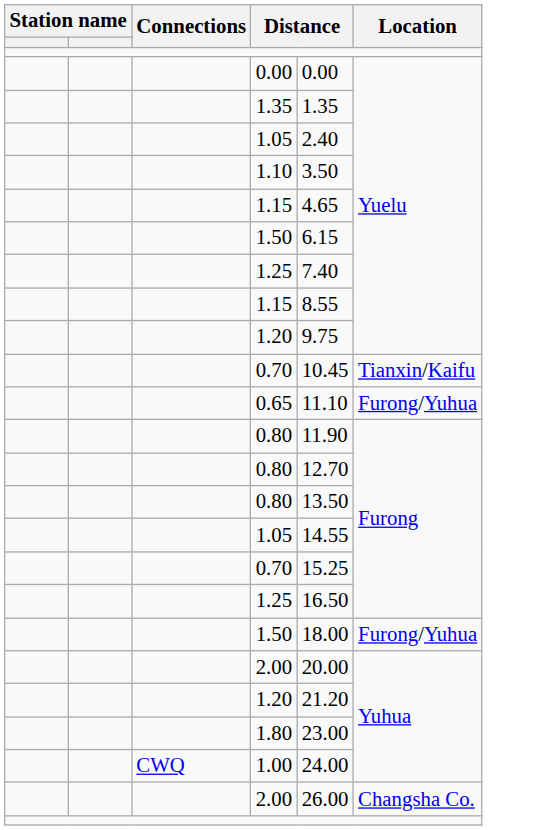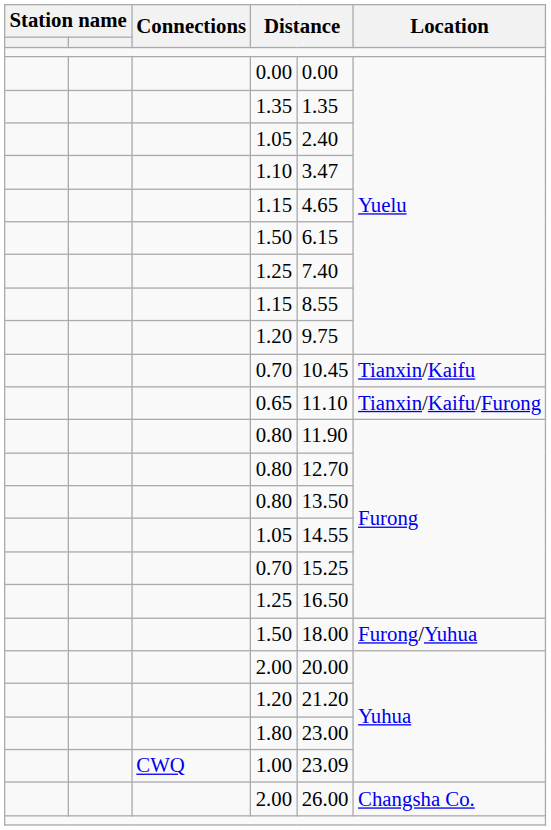(320, 172) 3.50 -> (320, 172) 3.47
(418, 403) Furong/Yuhua -> (450, 403) Tianxin/Kaifu/Furong
(325, 765) 24.00 -> (325, 765) 23.09
